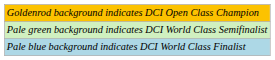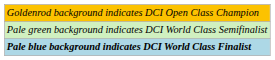(126, 47) normal -> (129, 47) bold
